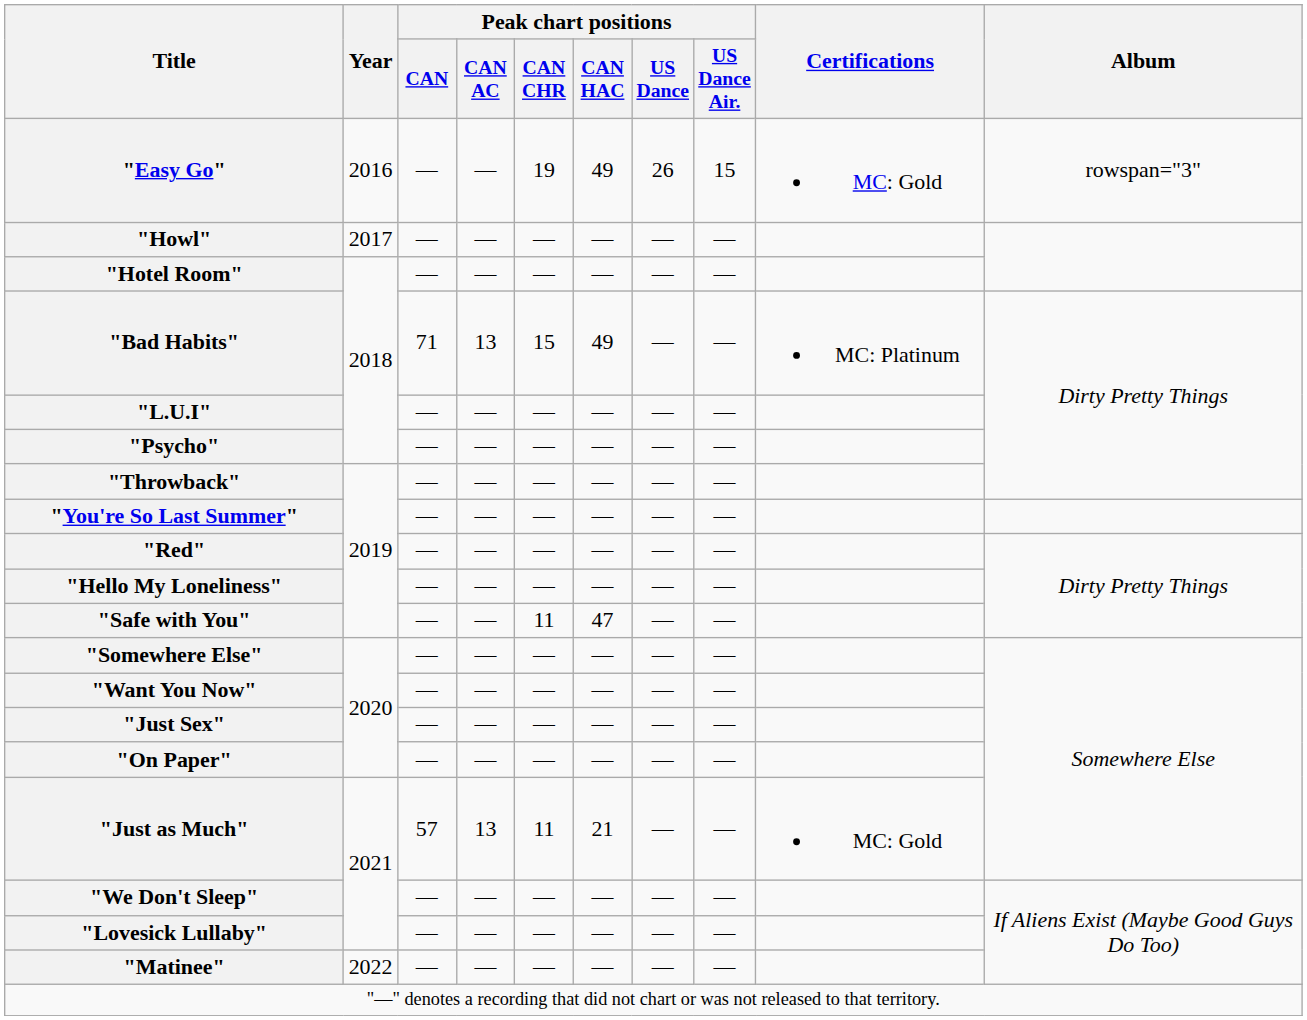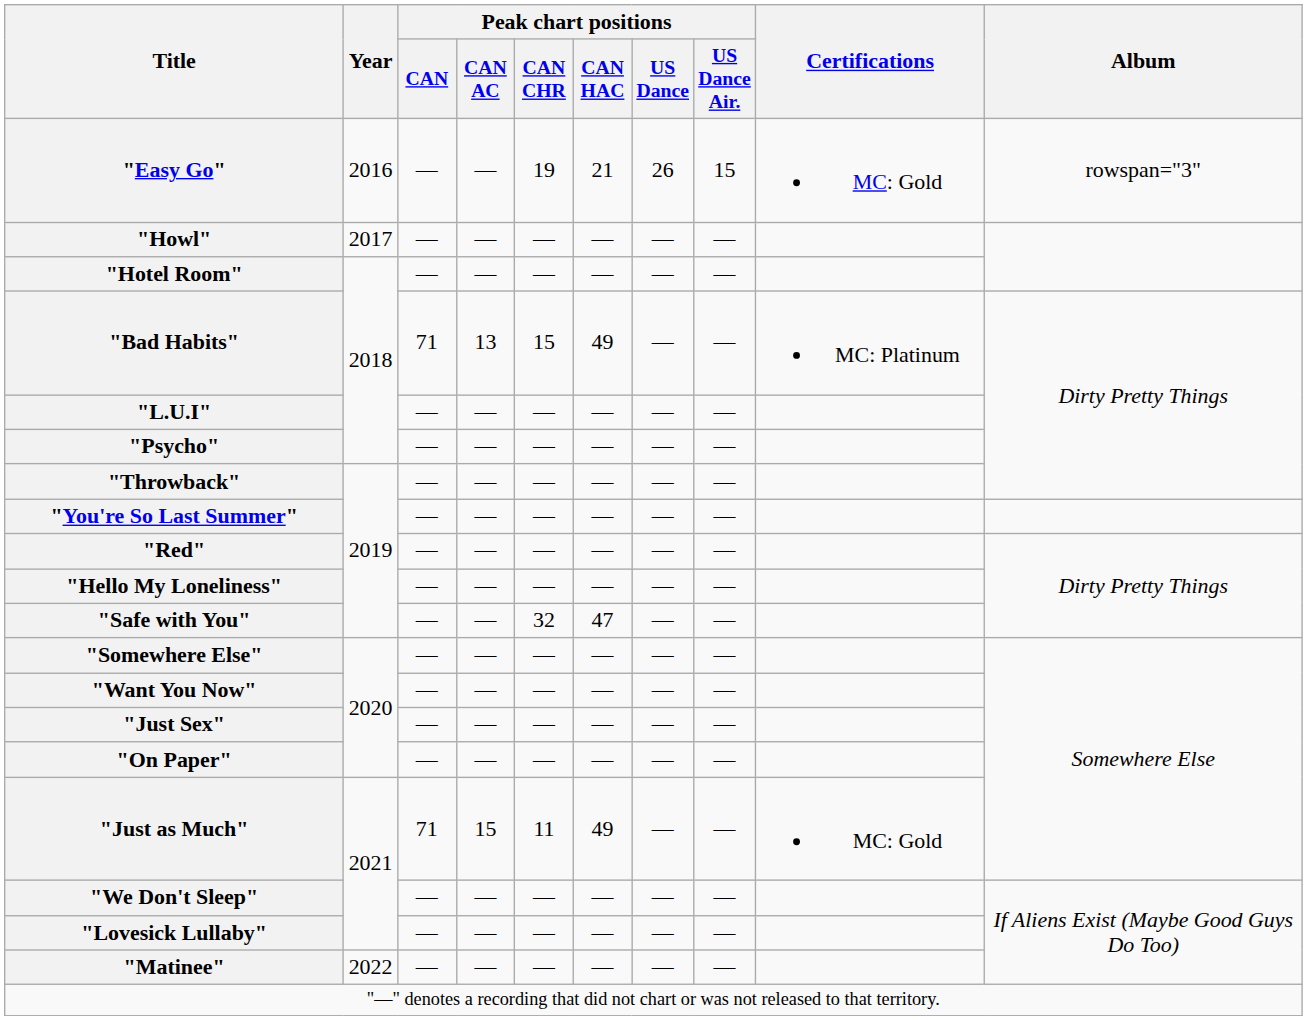(603, 170) 49 -> (603, 170) 21
(544, 620) 11 -> (544, 620) 32
(427, 828) 57 -> (427, 828) 71
(485, 828) 13 -> (485, 828) 15
(603, 828) 21 -> (603, 828) 49
